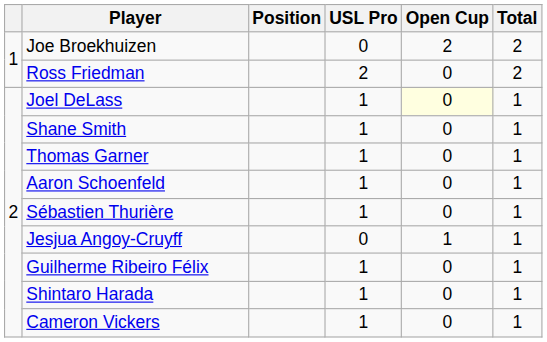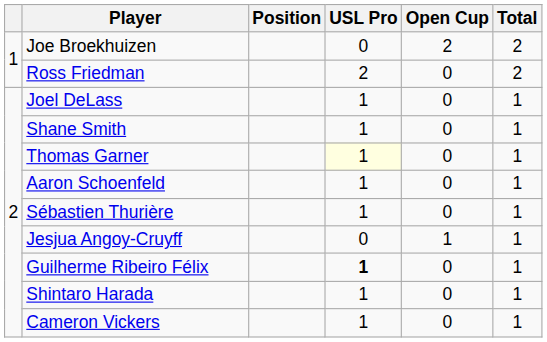(447, 101) lightyellow background -> (447, 101) no background
(363, 156) no background -> (363, 156) lightyellow background
(363, 267) normal -> (363, 267) bold
